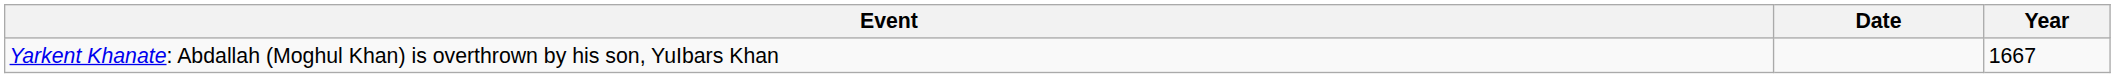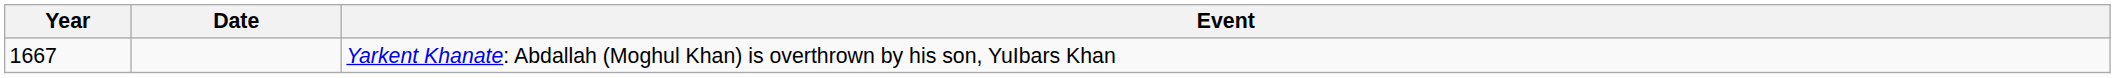columns swapped: (2047, 21) <-> (889, 21)
